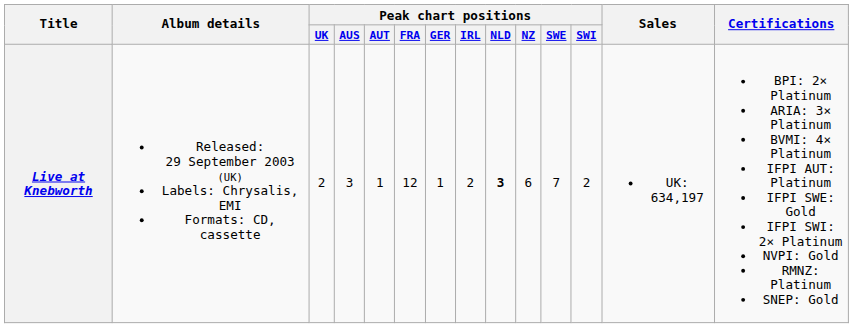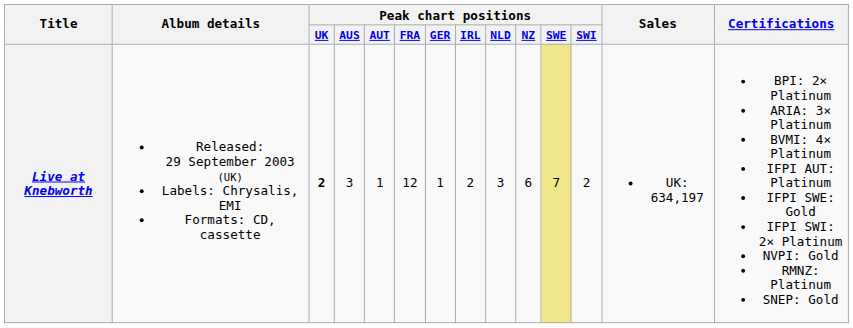(322, 183) normal -> (322, 183) bold
(501, 183) bold -> (501, 183) normal
(556, 183) no background -> (556, 183) khaki background
